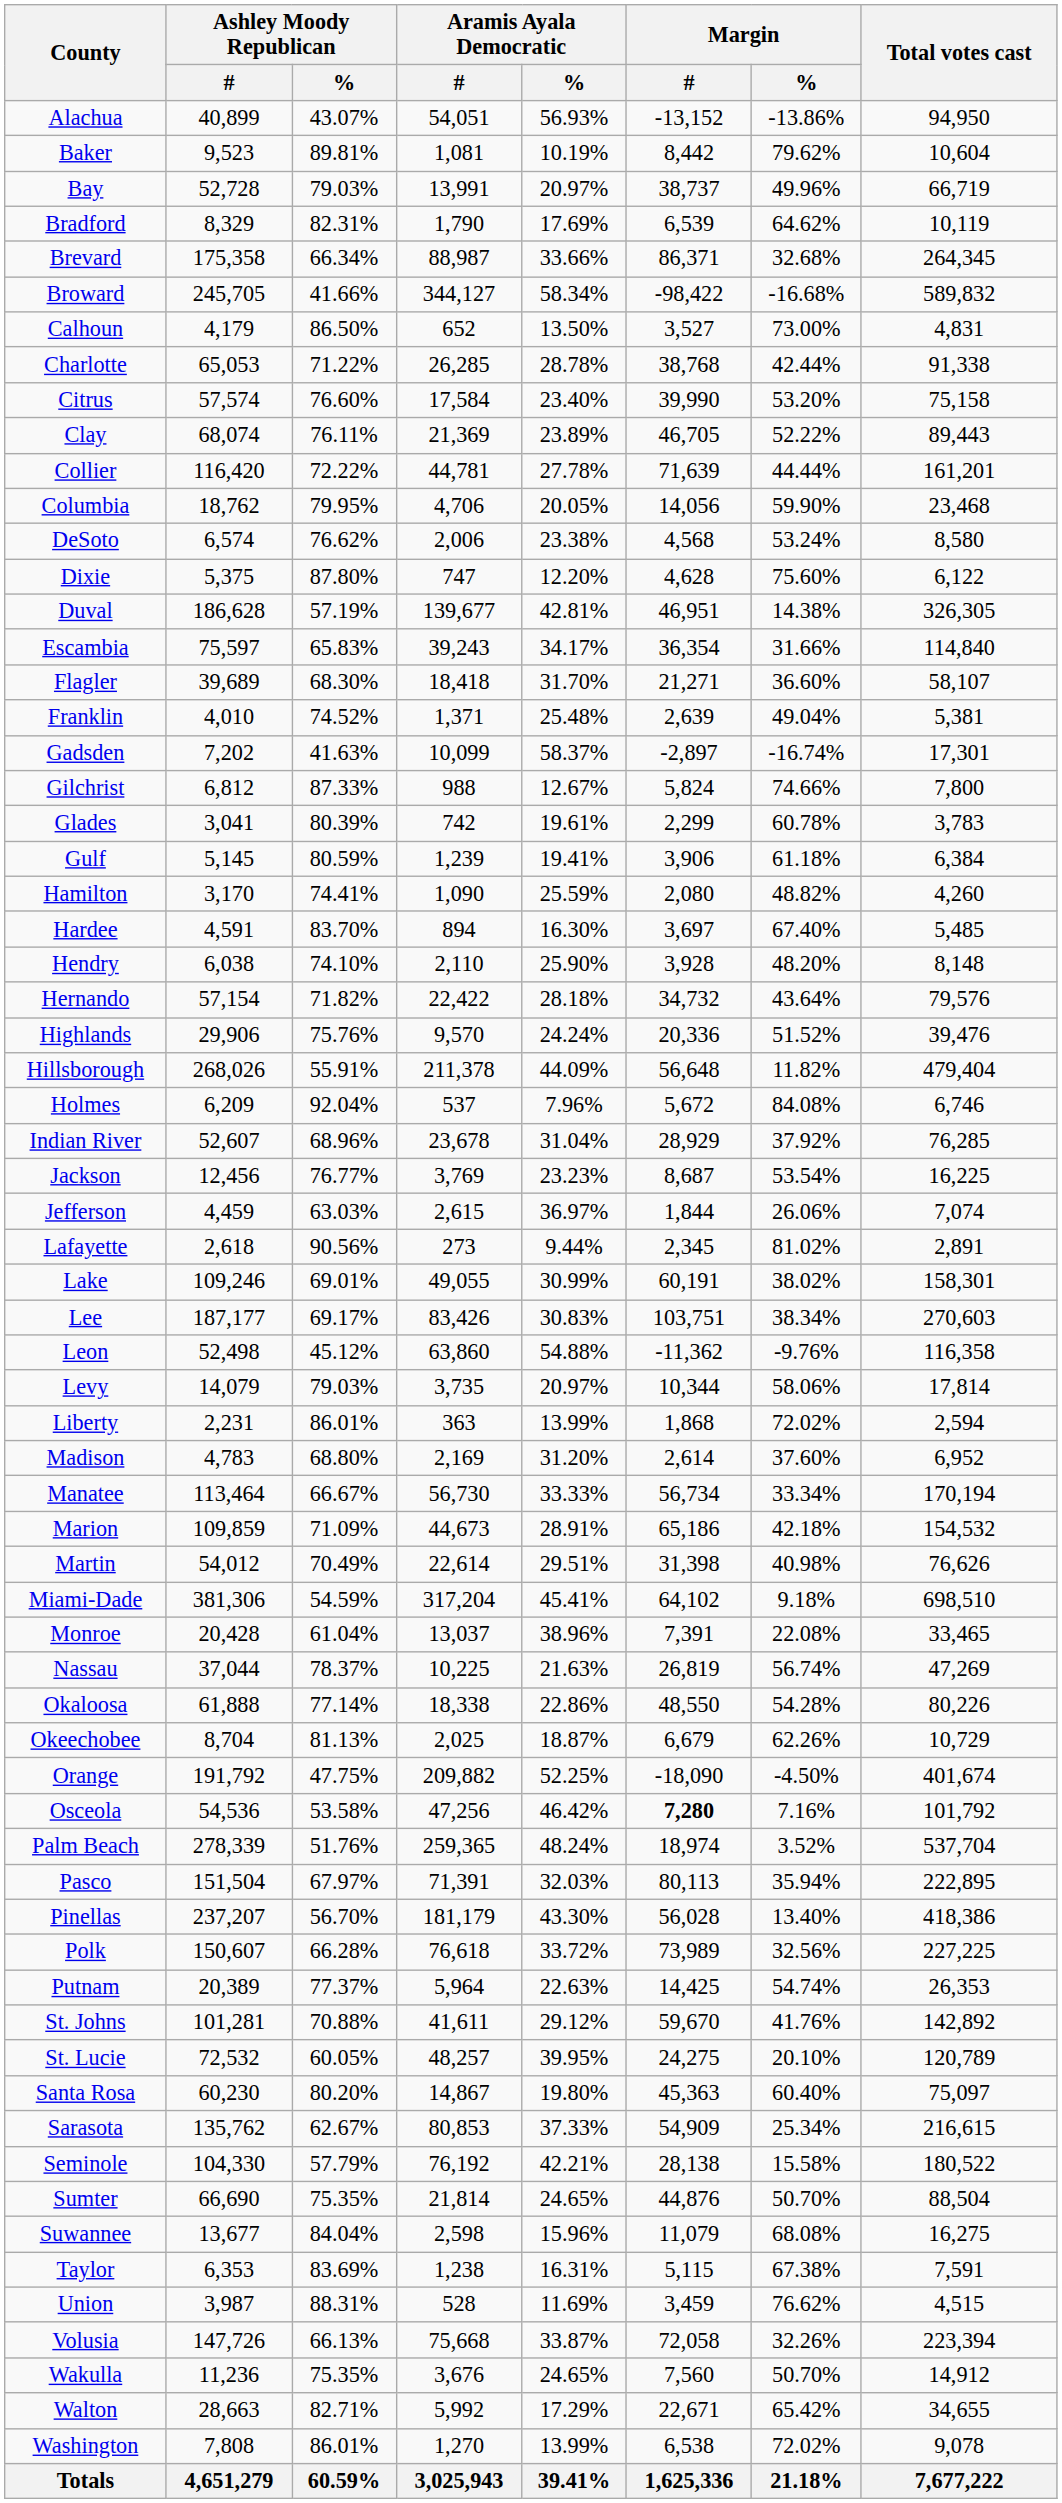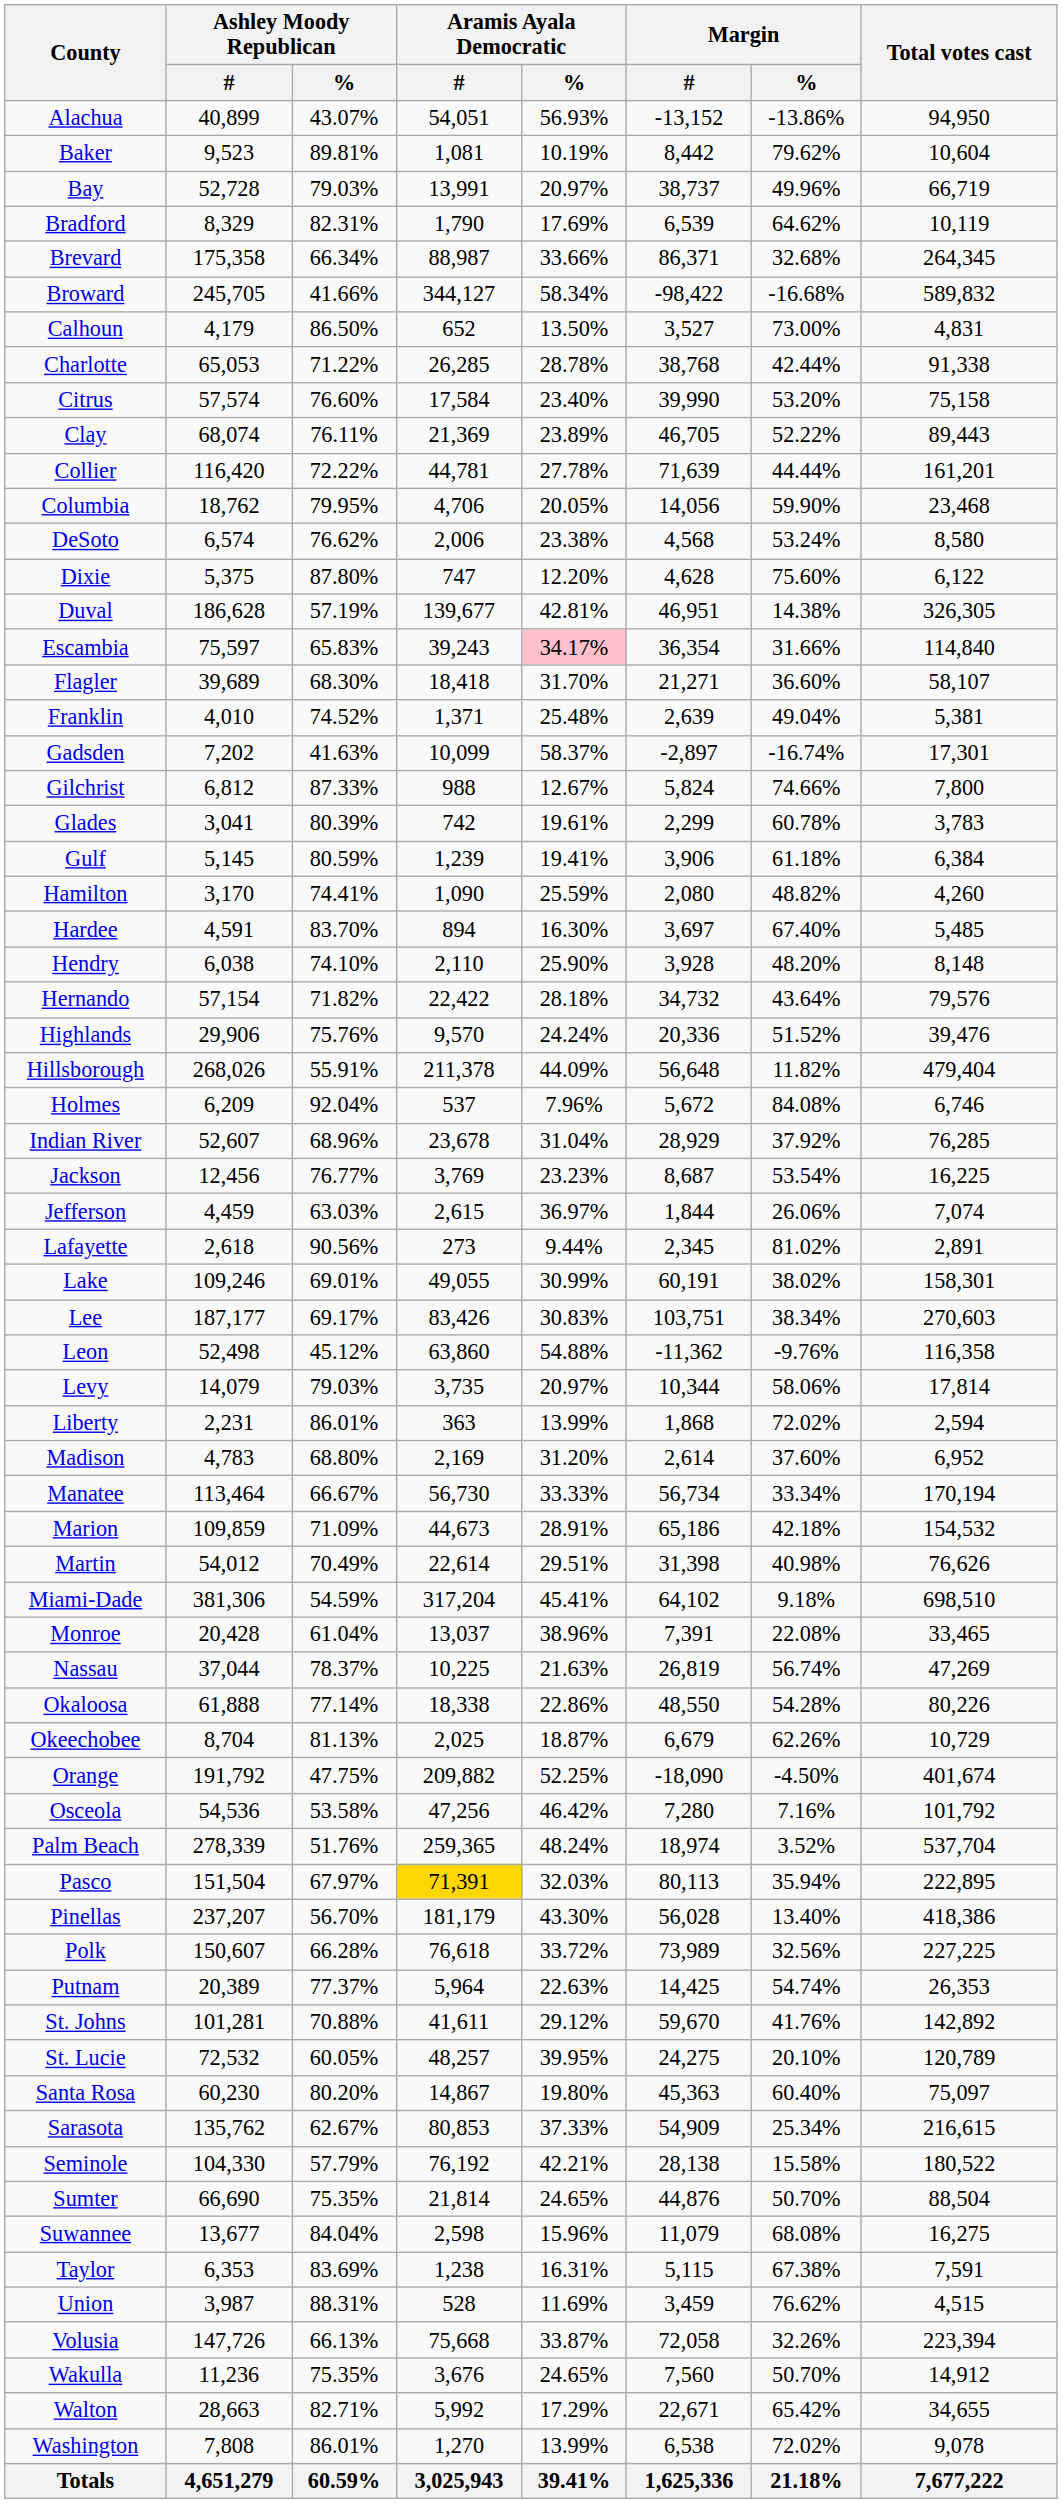(574, 646) no background -> (574, 646) pink background
(689, 1810) bold -> (689, 1810) normal
(459, 1881) no background -> (459, 1881) gold background
